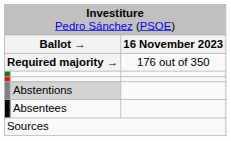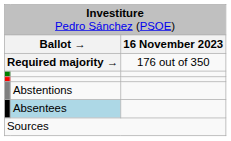(43, 90) lightgrey background -> (43, 90) no background
(40, 108) no background -> (40, 108) lightblue background
